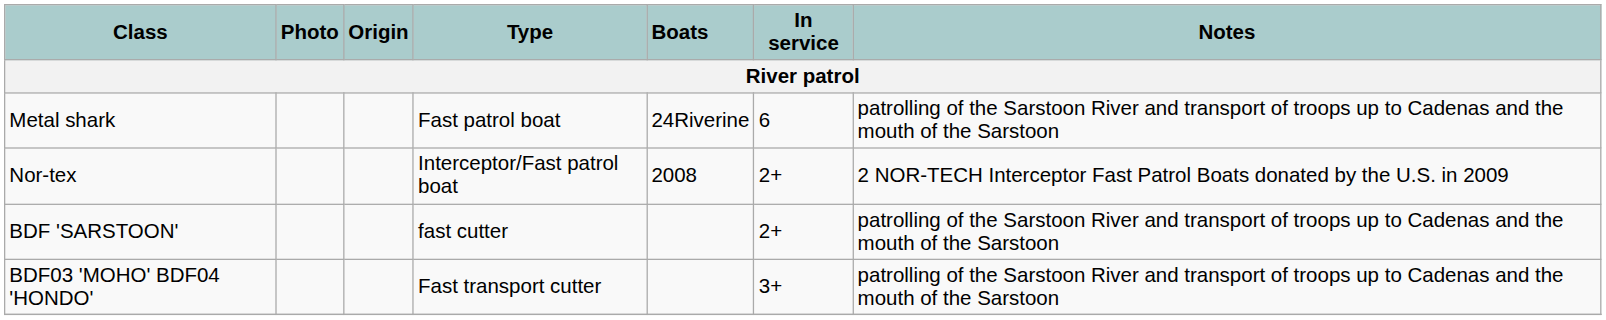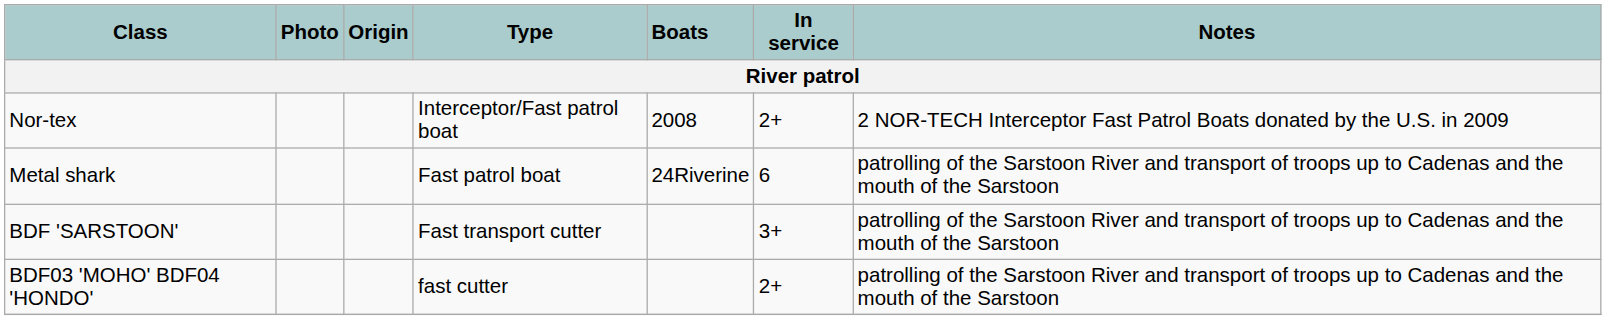rows swapped: (62, 120) <-> (43, 175)
(463, 231) fast cutter -> (510, 231) Fast transport cutter
(770, 231) 2+ -> (770, 231) 3+
(510, 286) Fast transport cutter -> (463, 286) fast cutter
(770, 286) 3+ -> (770, 286) 2+
